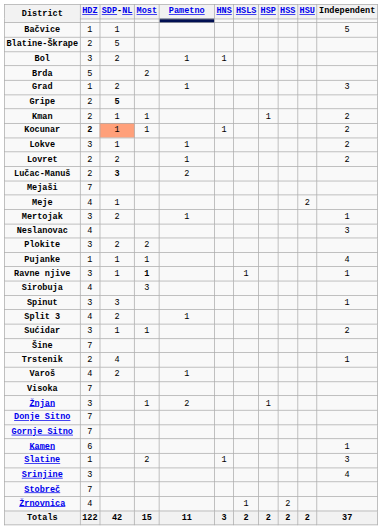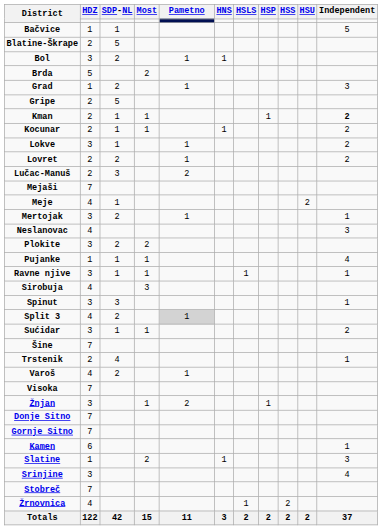(117, 101) bold -> (117, 101) normal
(347, 116) normal -> (347, 116) bold
(90, 130) bold -> (90, 130) normal
(117, 130) lightsalmon background -> (117, 130) no background
(117, 173) bold -> (117, 173) normal
(147, 274) bold -> (147, 274) normal
(187, 317) no background -> (187, 317) lightgrey background
